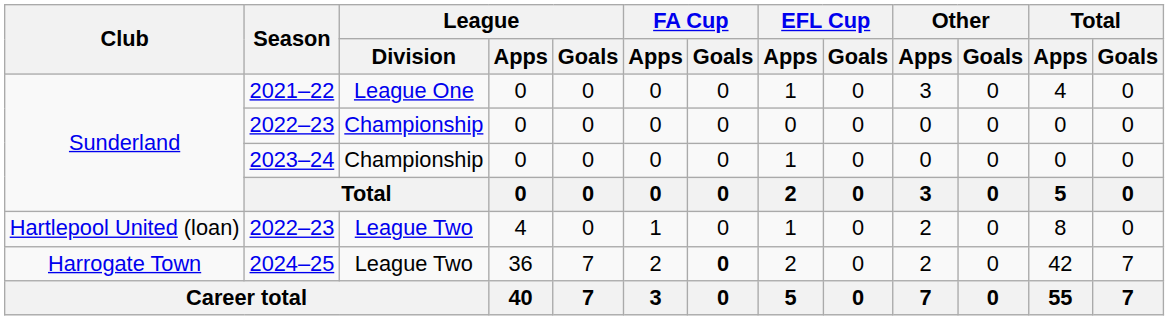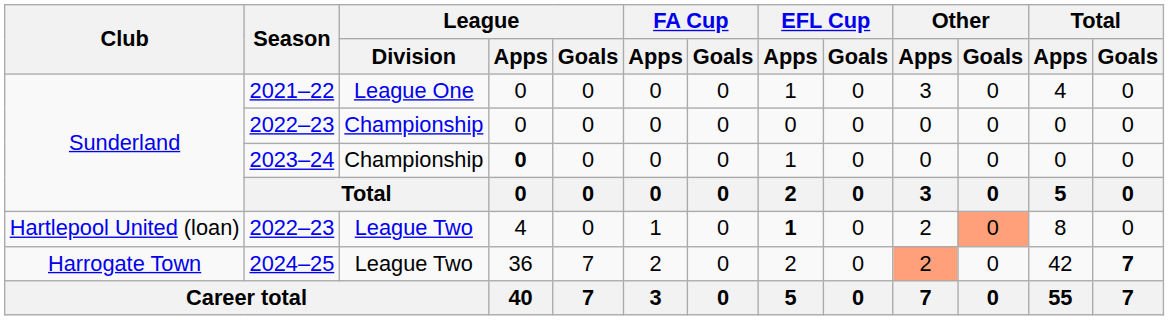(521, 159) normal -> (521, 159) bold
(791, 228) normal -> (791, 228) bold
(993, 228) no background -> (993, 228) lightsalmon background
(723, 263) bold -> (723, 263) normal
(925, 263) no background -> (925, 263) lightsalmon background
(1128, 263) normal -> (1128, 263) bold
